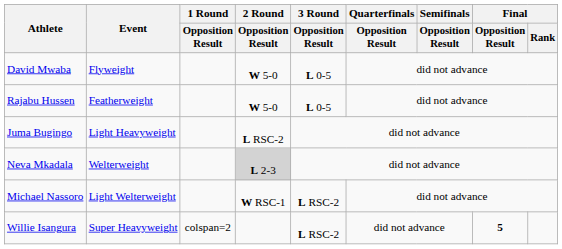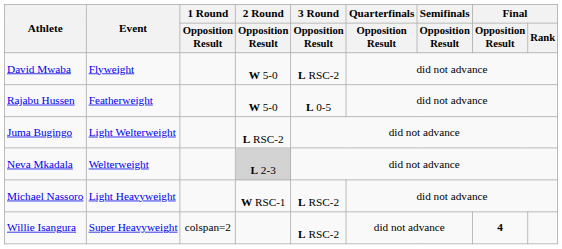(319, 75) L 0-5 -> (319, 75) L RSC-2
(132, 132) Light Heavyweight -> (132, 132) Light Welterweight
(132, 196) Light Welterweight -> (132, 196) Light Heavyweight
(500, 228) 5 -> (500, 228) 4
